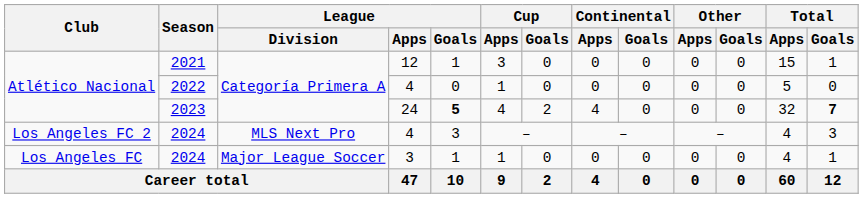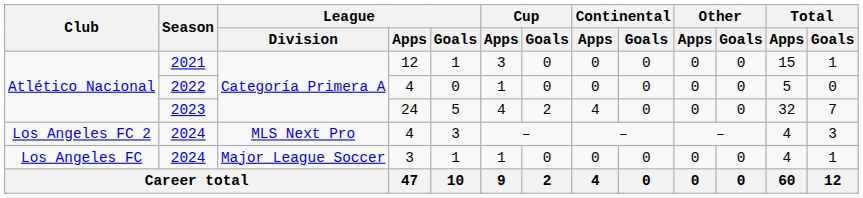(455, 110) bold -> (455, 110) normal
(833, 110) bold -> (833, 110) normal
